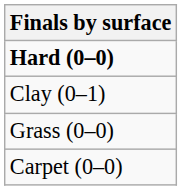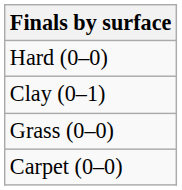(62, 58) bold -> (59, 58) normal
